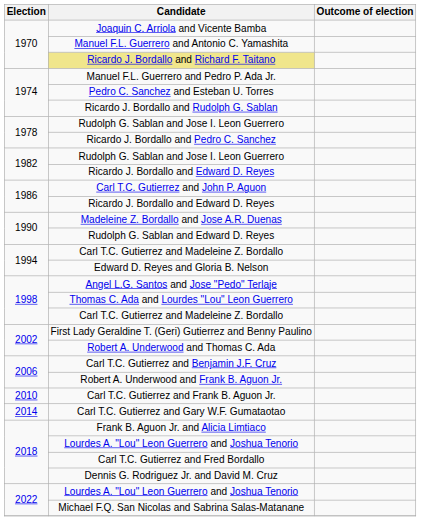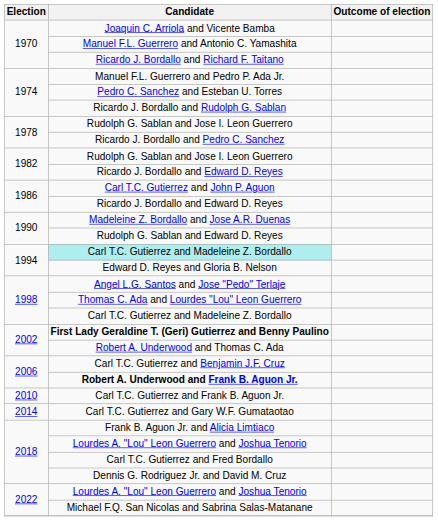(181, 60) khaki background -> (190, 60) no background
(181, 252) no background -> (190, 252) paleturquoise background
(181, 332) normal -> (190, 332) bold
(181, 380) normal -> (190, 380) bold
